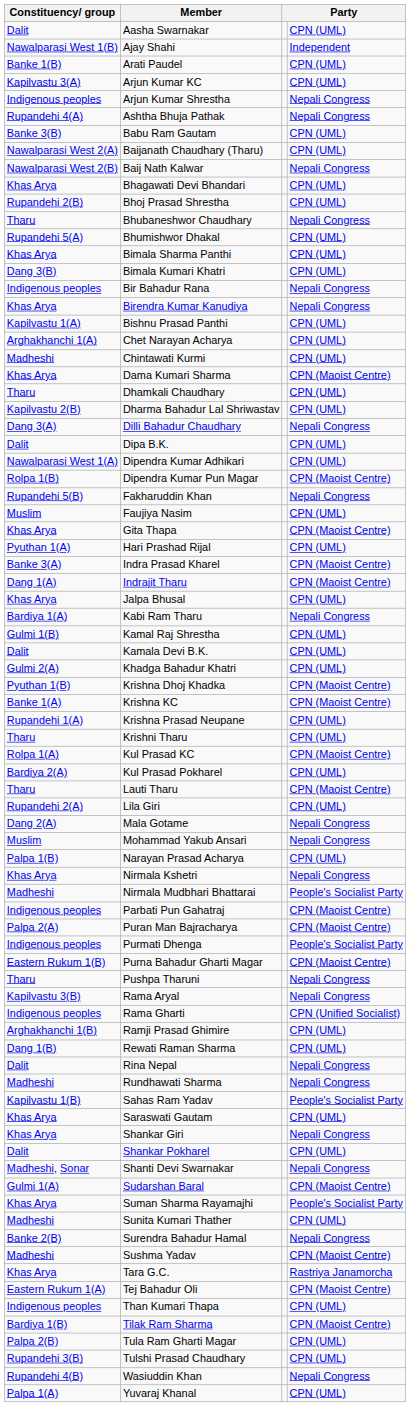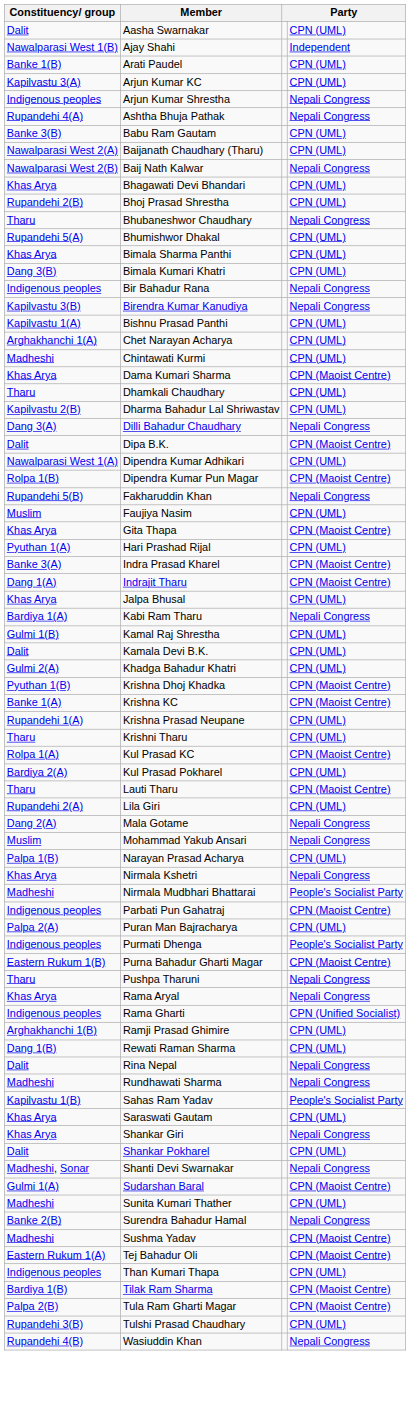(32, 306) Khas Arya -> (44, 306) Kapilvastu 3(B)
(318, 444) CPN (UML) -> (340, 444) CPN (Maoist Centre)
(340, 927) CPN (Maoist Centre) -> (318, 927) CPN (UML)
(44, 996) Kapilvastu 3(B) -> (32, 996) Khas Arya
- row: (188, 1203)
- row: (146, 1272)
(318, 1341) CPN (UML) -> (340, 1307) CPN (Maoist Centre)
- row: (160, 1393)
